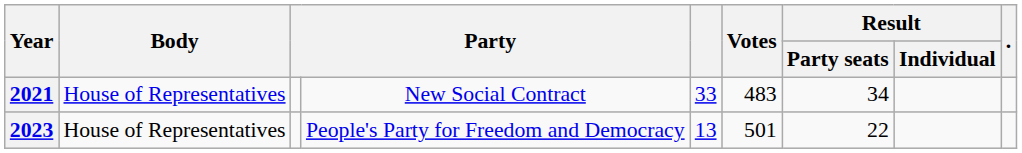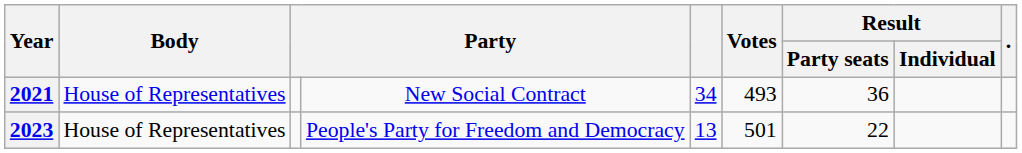(706, 94) 33 -> (706, 94) 34
(760, 94) 483 -> (760, 94) 493
(878, 94) 34 -> (878, 94) 36
